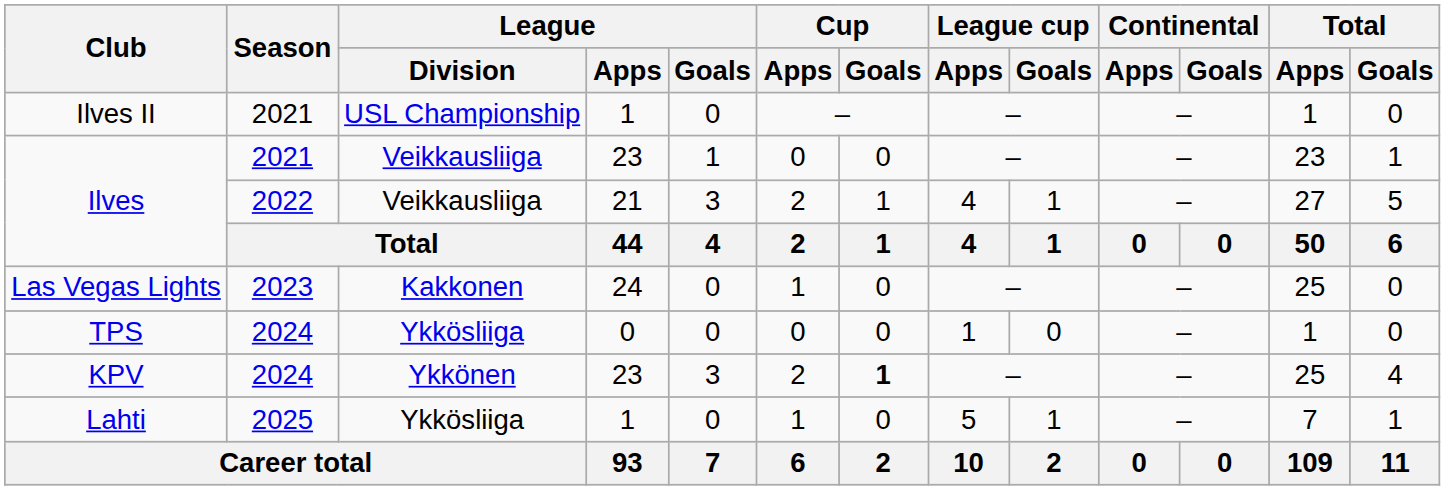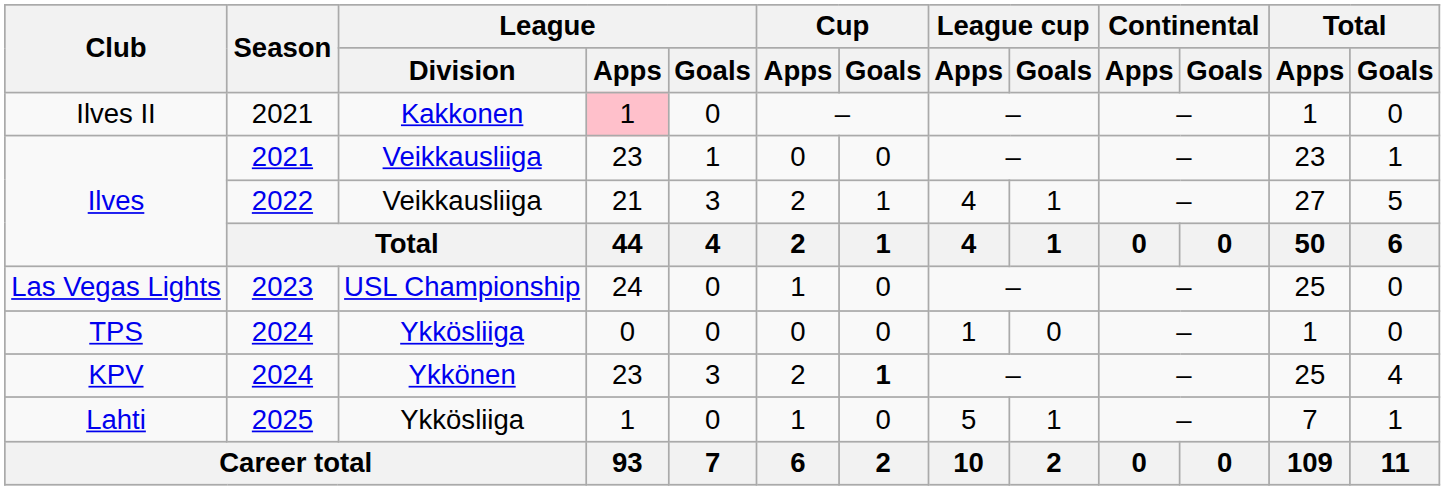(462, 113) USL Championship -> (462, 113) Kakkonen
(627, 113) no background -> (627, 113) pink background
(462, 288) Kakkonen -> (462, 288) USL Championship
